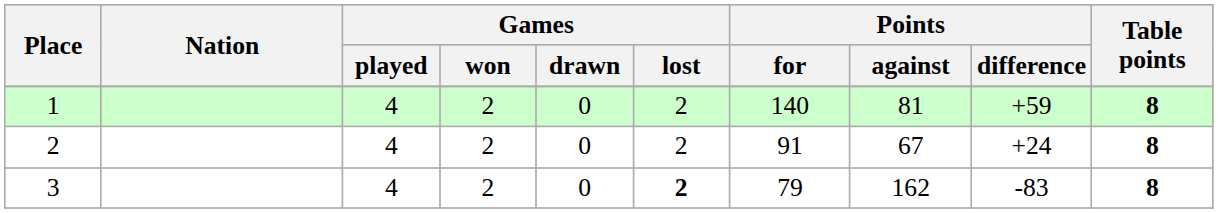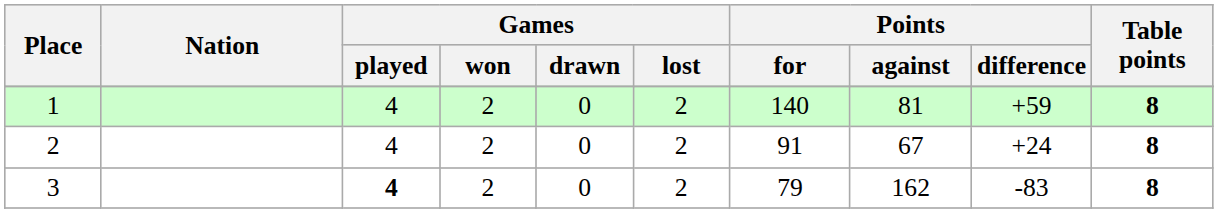(391, 187) normal -> (391, 187) bold
(681, 187) bold -> (681, 187) normal
